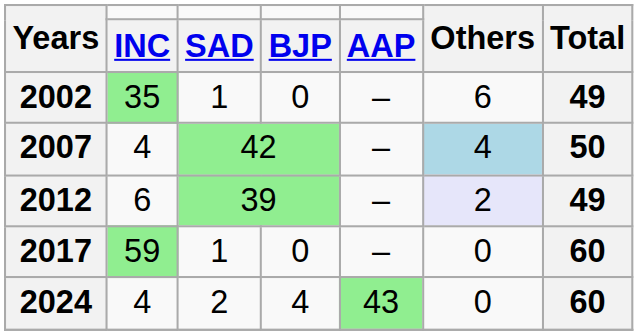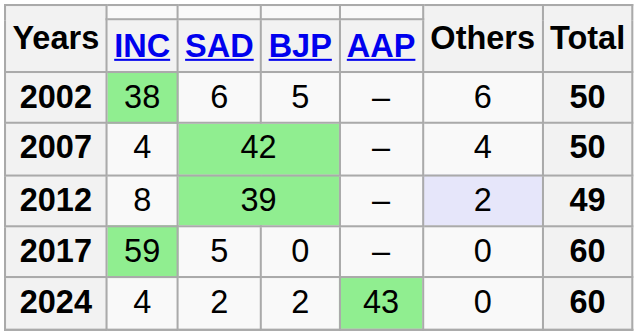(142, 96) 35 -> (142, 96) 38
(219, 96) 1 -> (219, 96) 6
(300, 96) 0 -> (300, 96) 5
(588, 96) 49 -> (588, 96) 50
(483, 148) lightblue background -> (483, 148) no background
(142, 199) 6 -> (142, 199) 8
(219, 251) 1 -> (219, 251) 5
(300, 302) 4 -> (300, 302) 2
